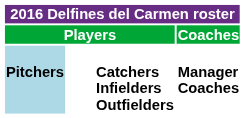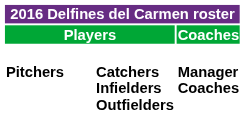(35, 71) lightblue background -> (35, 71) no background
